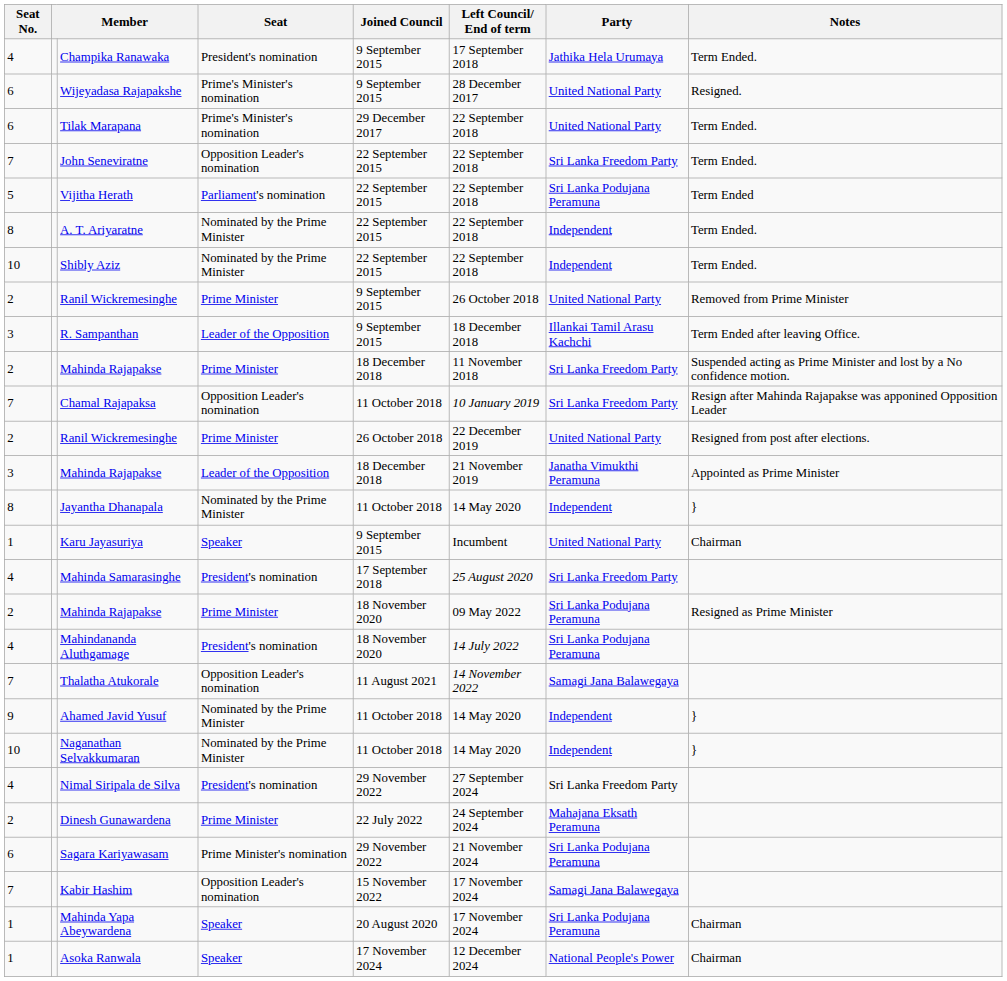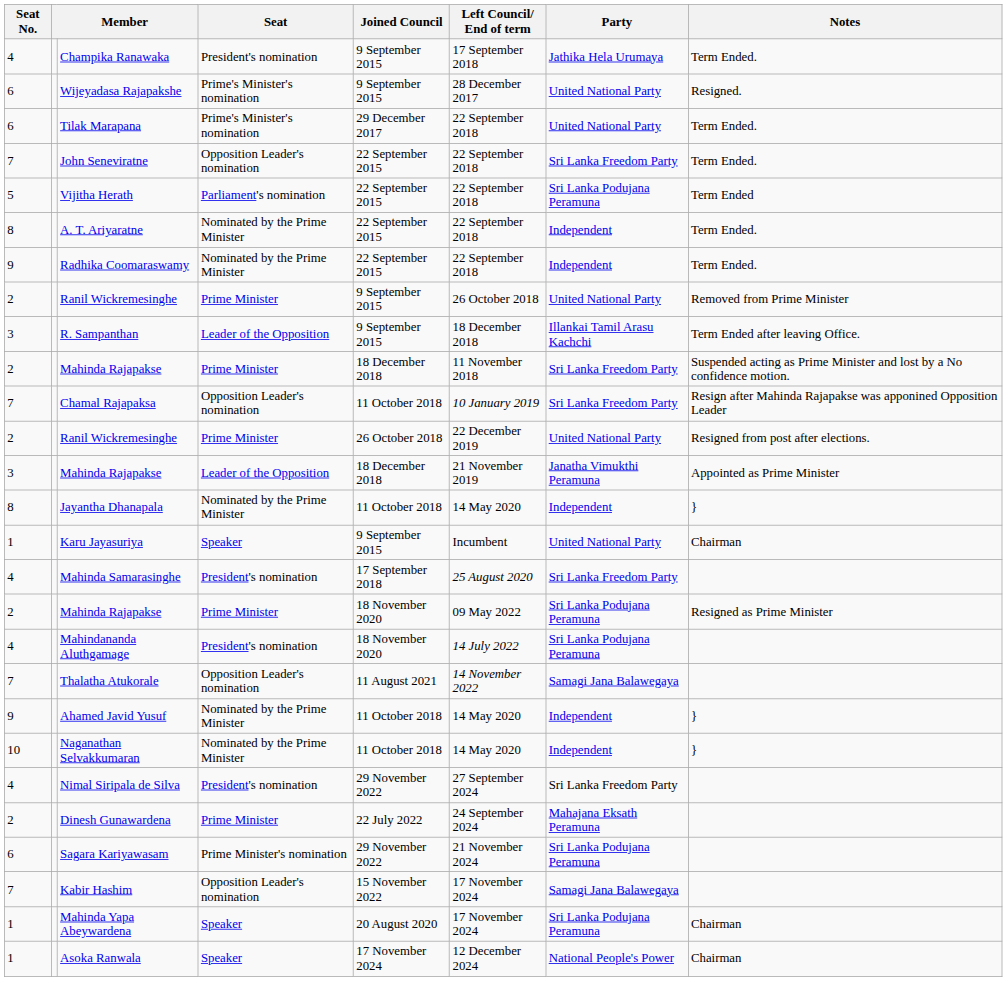+ row: (11, 264)
- row: (14, 264)
